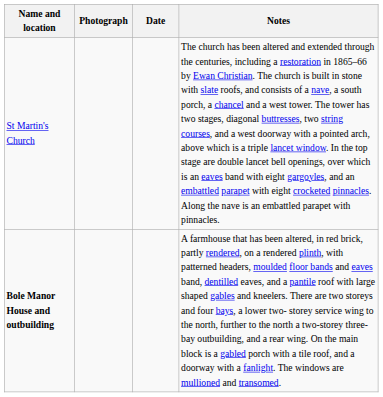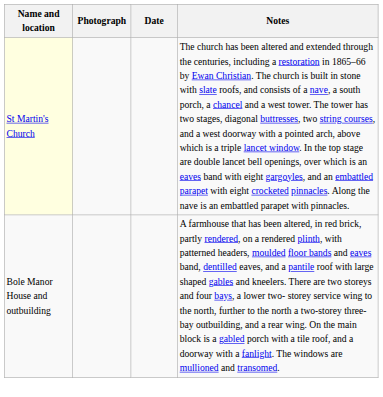(28, 133) no background -> (28, 126) lightyellow background
(31, 310) bold -> (30, 296) normal
